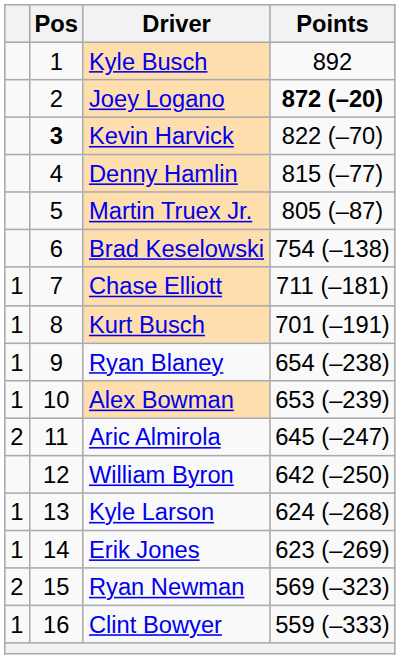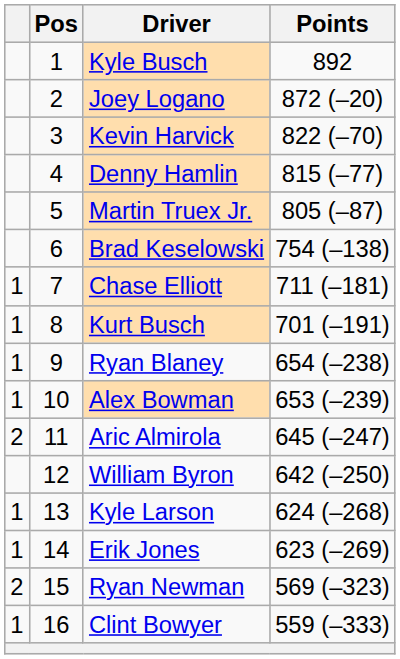(332, 99) bold -> (332, 99) normal
(56, 136) bold -> (56, 136) normal
